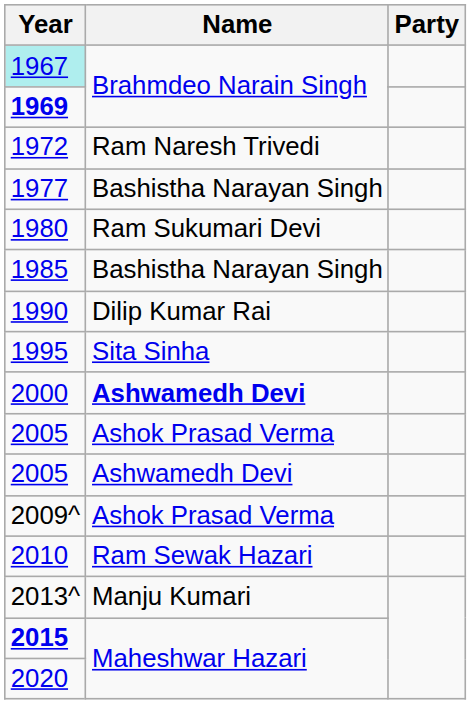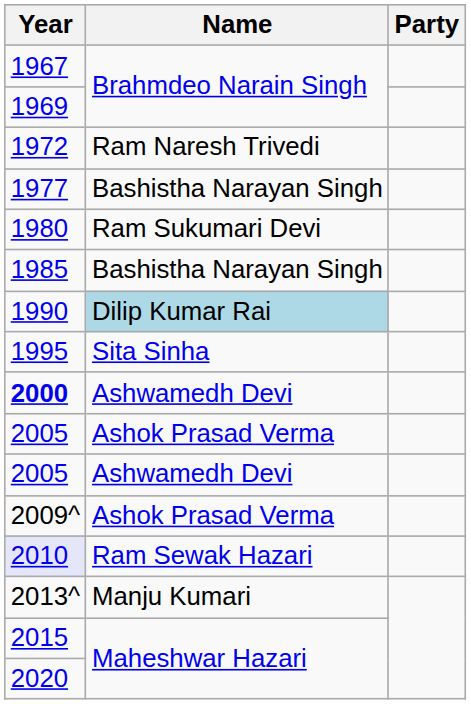(39, 65) paleturquoise background -> (39, 65) no background
(39, 106) bold -> (39, 106) normal
(181, 310) no background -> (181, 310) lightblue background
(39, 392) normal -> (39, 392) bold
(199, 392) bold -> (192, 392) normal
(39, 556) no background -> (39, 556) lavender background
(39, 637) bold -> (39, 637) normal
